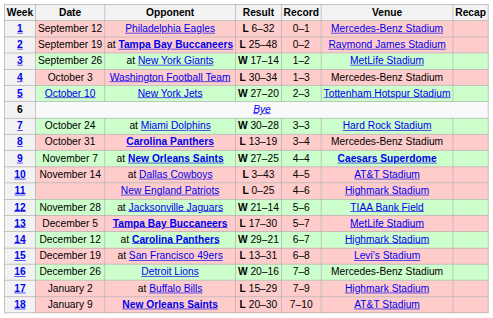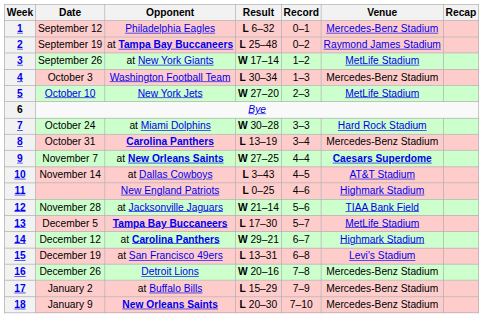(387, 93) Tottenham Hotspur Stadium -> (382, 93) MetLife Stadium
(387, 288) Highmark Stadium -> (382, 288) Mercedes-Benz Stadium
(387, 304) AT&T Stadium -> (382, 304) Mercedes-Benz Stadium
